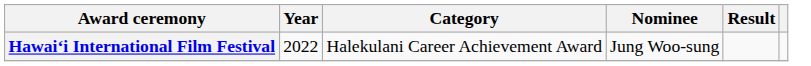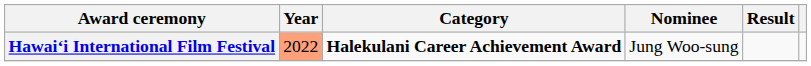(301, 46) no background -> (301, 46) lightsalmon background
(464, 46) normal -> (474, 46) bold
